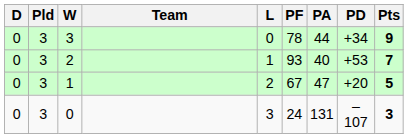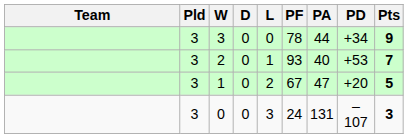columns swapped: (170, 15) <-> (17, 15)
